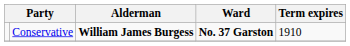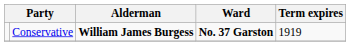(290, 31) 1910 -> (290, 31) 1919
